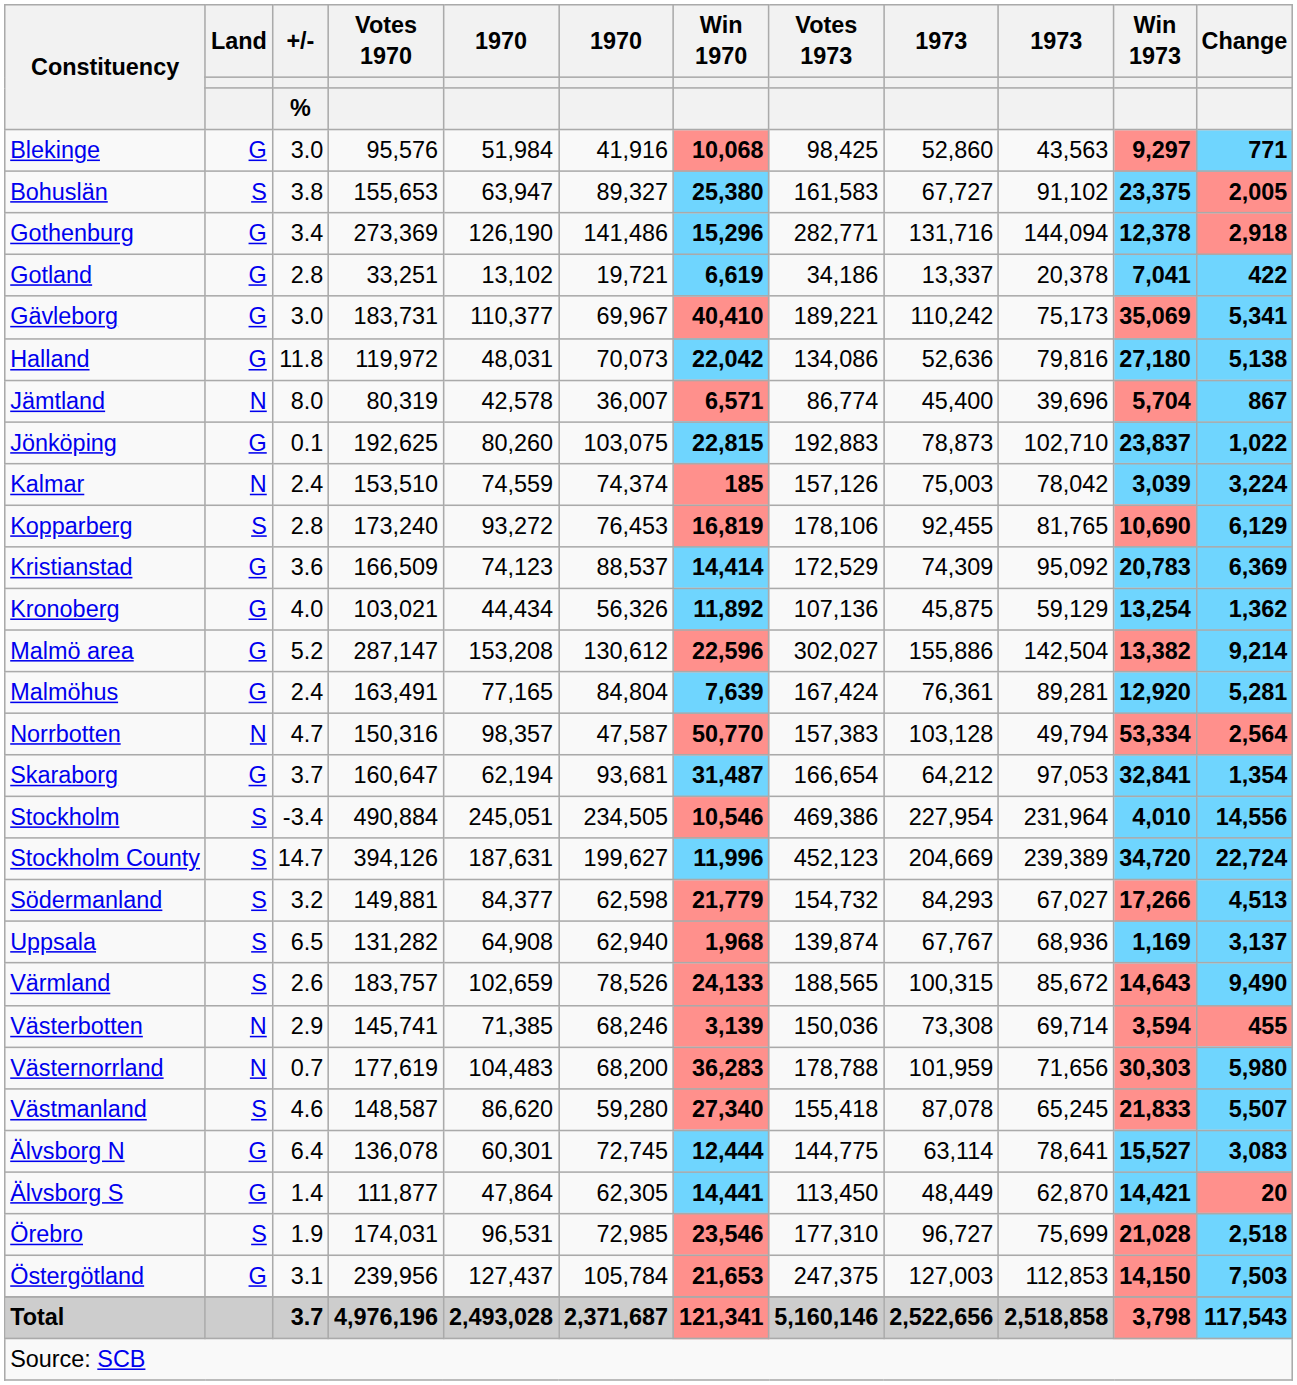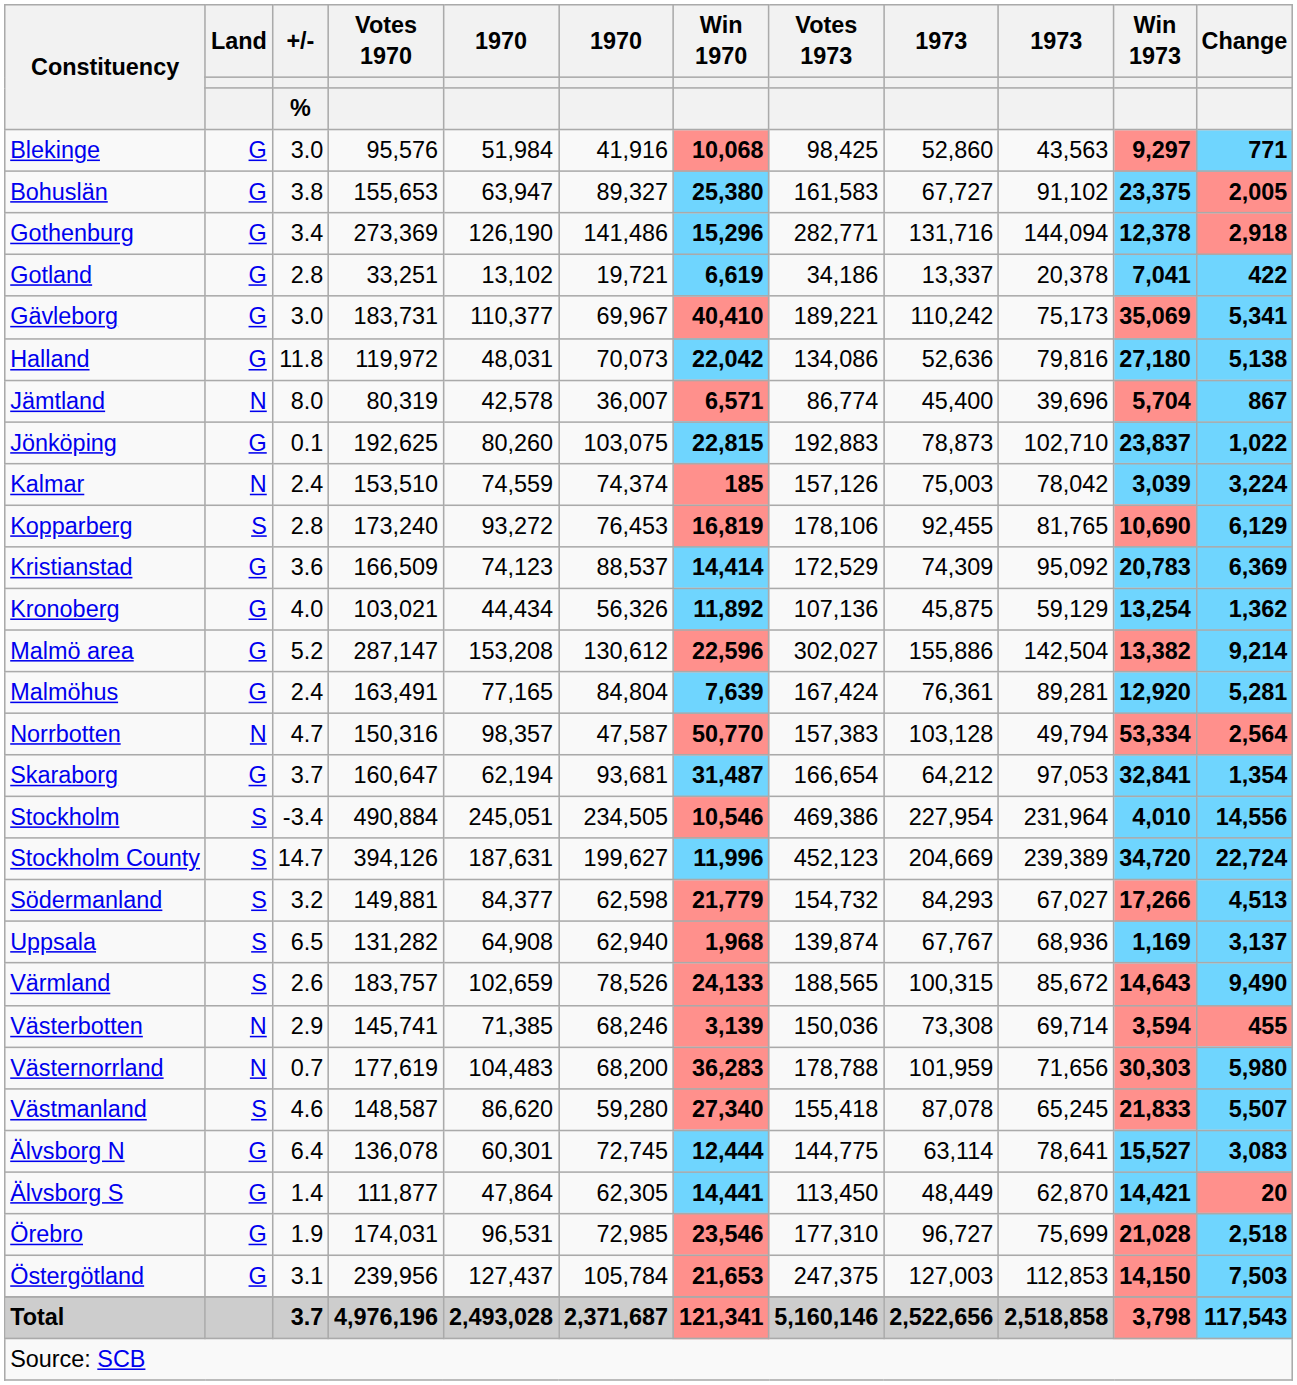(259, 192) S -> (258, 192) G
(259, 1234) S -> (258, 1234) G
